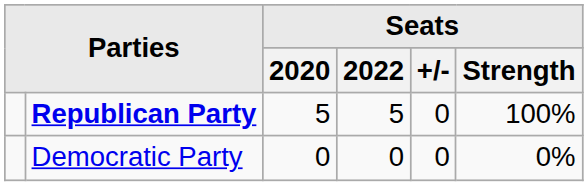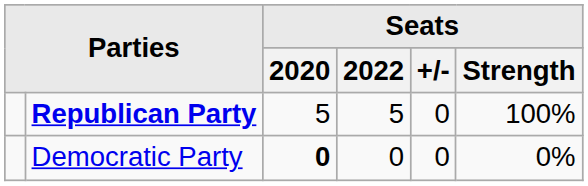(323, 157) normal -> (323, 157) bold
